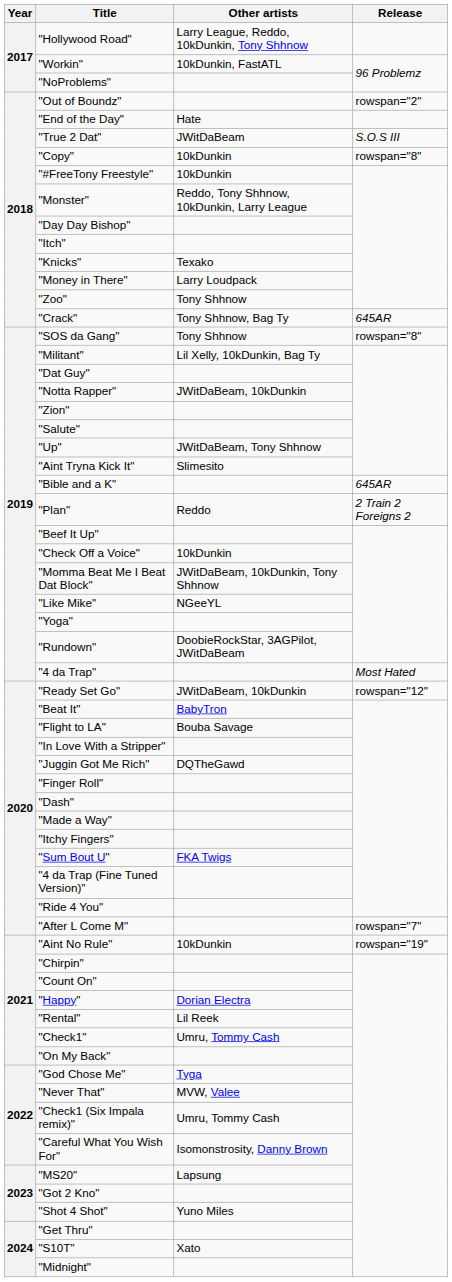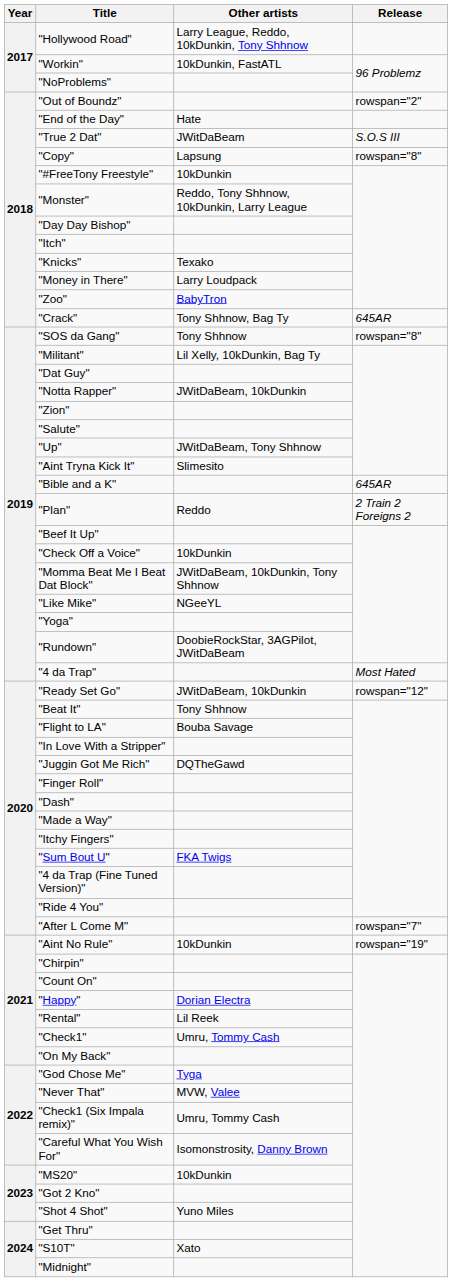(204, 156) 10kDunkin -> (199, 156) Lapsung
(211, 299) Tony Shhnow -> (202, 299) BabyTron
(202, 709) BabyTron -> (211, 709) Tony Shhnow
(199, 1174) Lapsung -> (204, 1174) 10kDunkin
